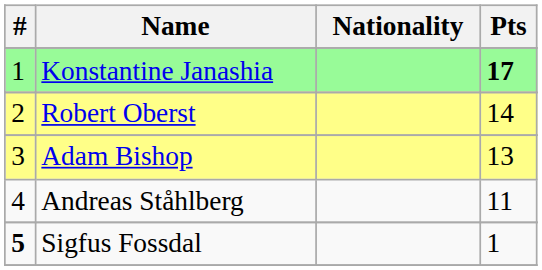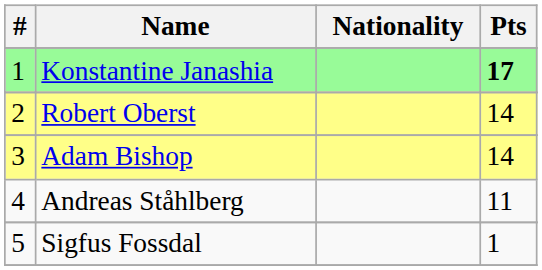(500, 156) 13 -> (500, 156) 14
(18, 243) bold -> (18, 243) normal
